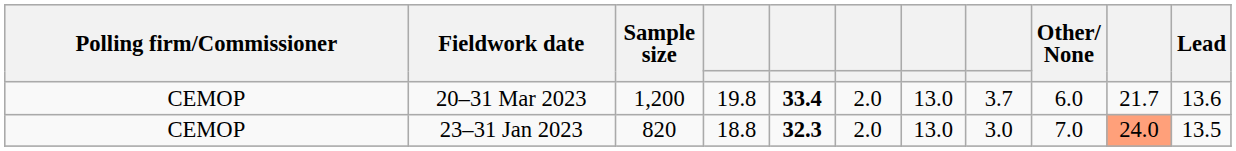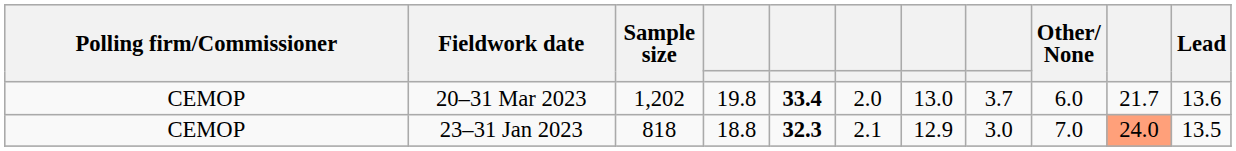(659, 98) 1,200 -> (659, 98) 1,202
(659, 131) 820 -> (659, 131) 818
(868, 131) 2.0 -> (868, 131) 2.1
(933, 131) 13.0 -> (933, 131) 12.9
